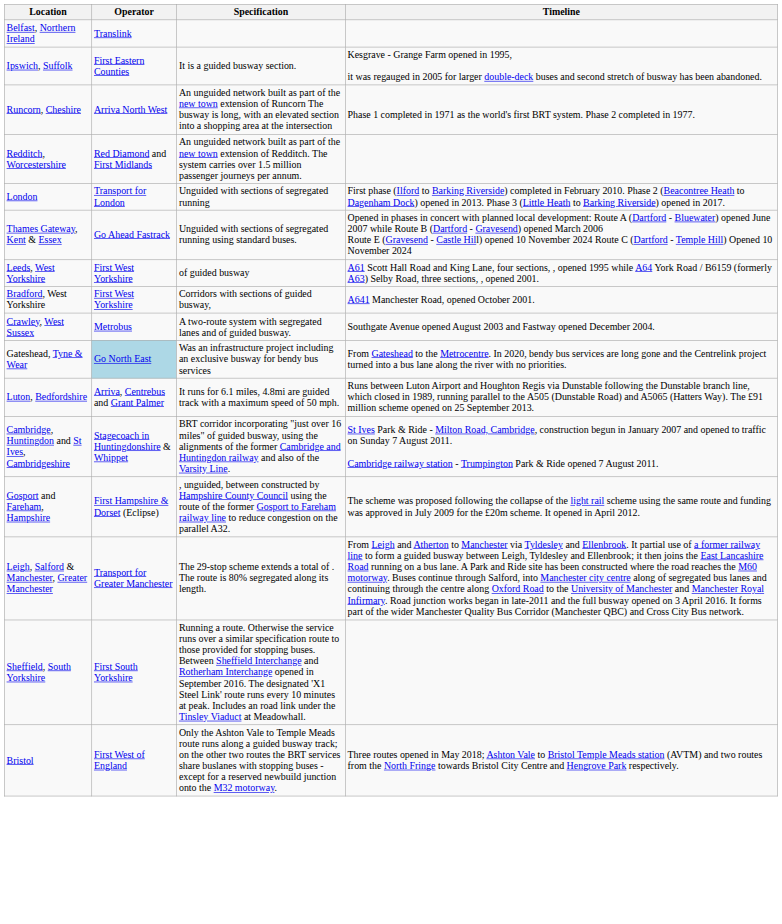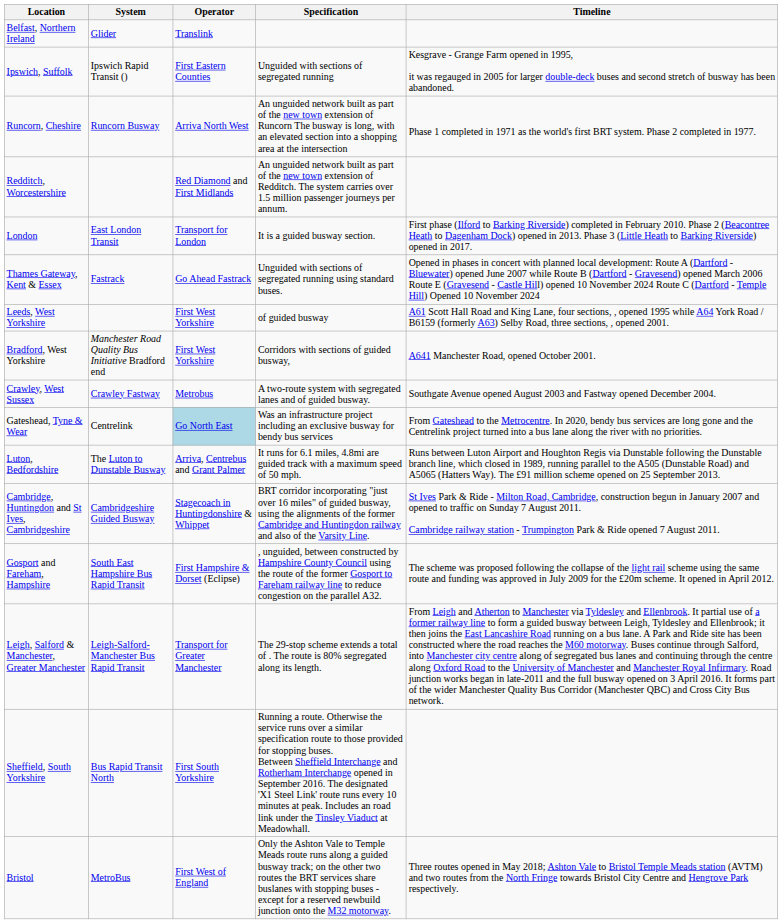+ column: (131, 12)
(238, 66) It is a guided busway section. -> (310, 71) Unguided with sections of segregated running
(254, 197) Unguided with sections of segregated running -> (317, 236) It is a guided busway section.
